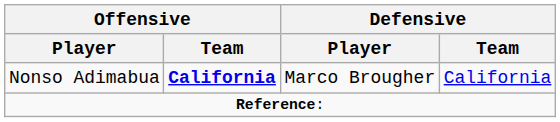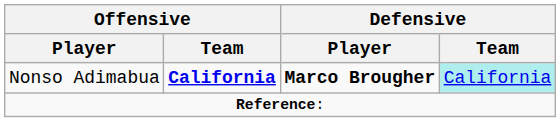(360, 78) normal -> (360, 78) bold
(498, 78) no background -> (498, 78) paleturquoise background
